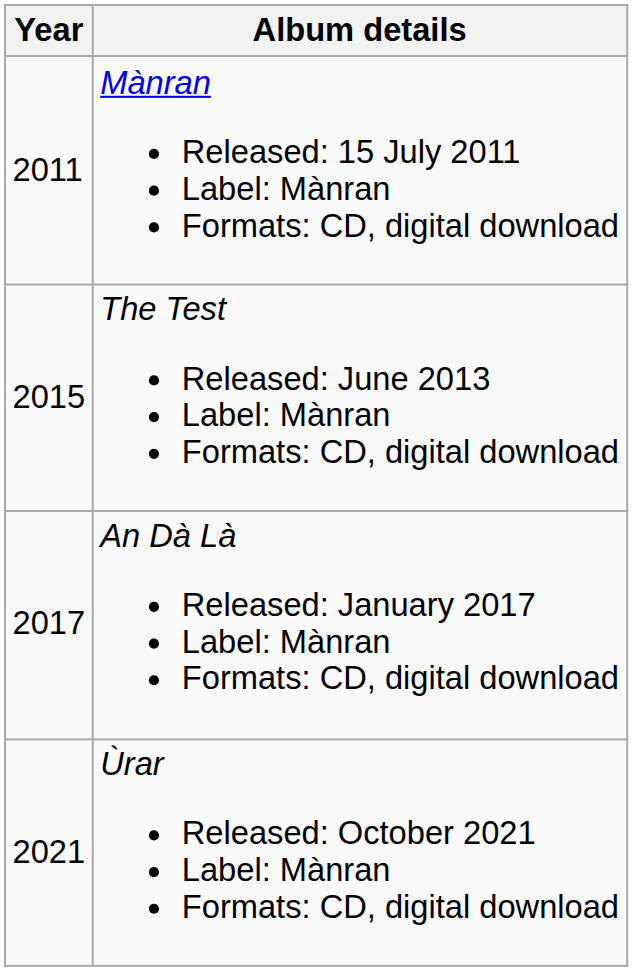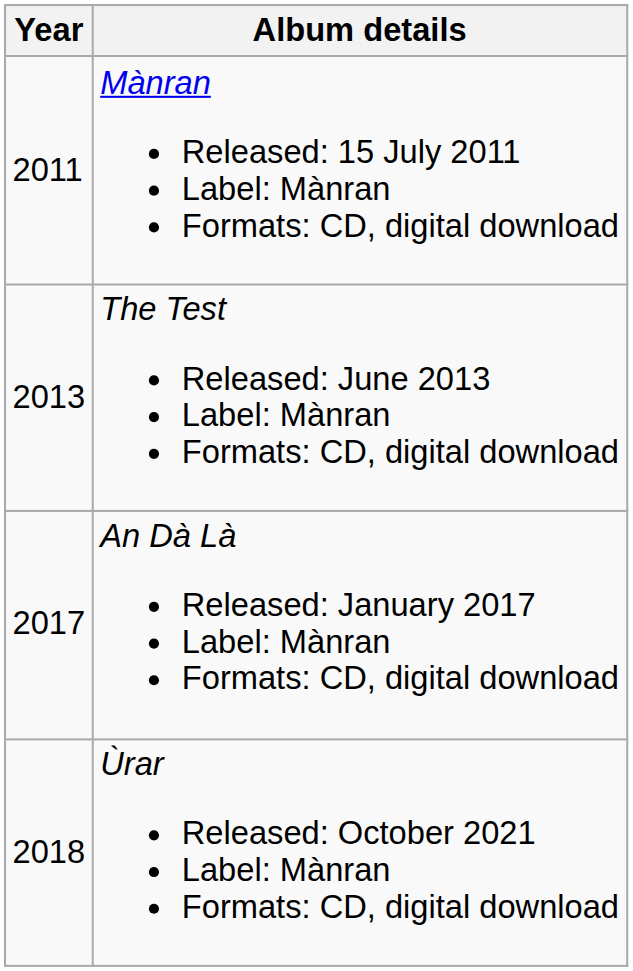(49, 397) 2015 -> (49, 397) 2013
(49, 851) 2021 -> (49, 851) 2018
